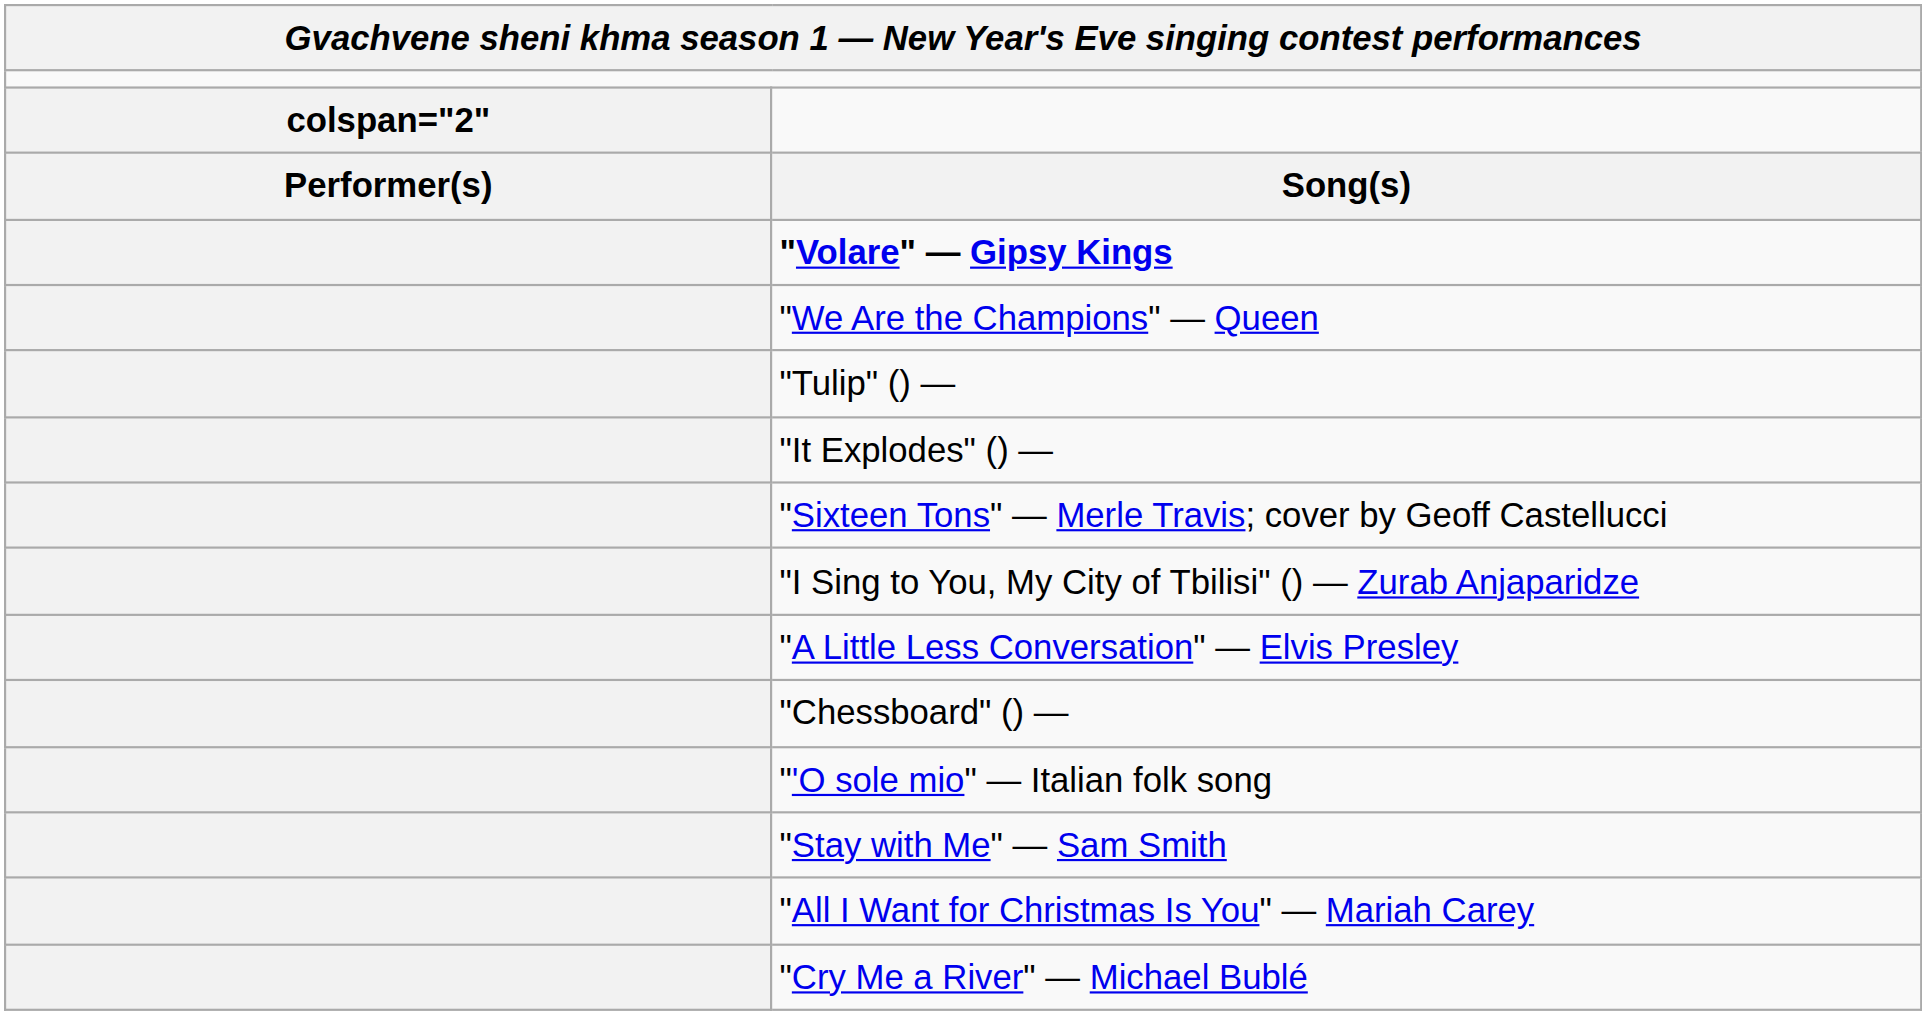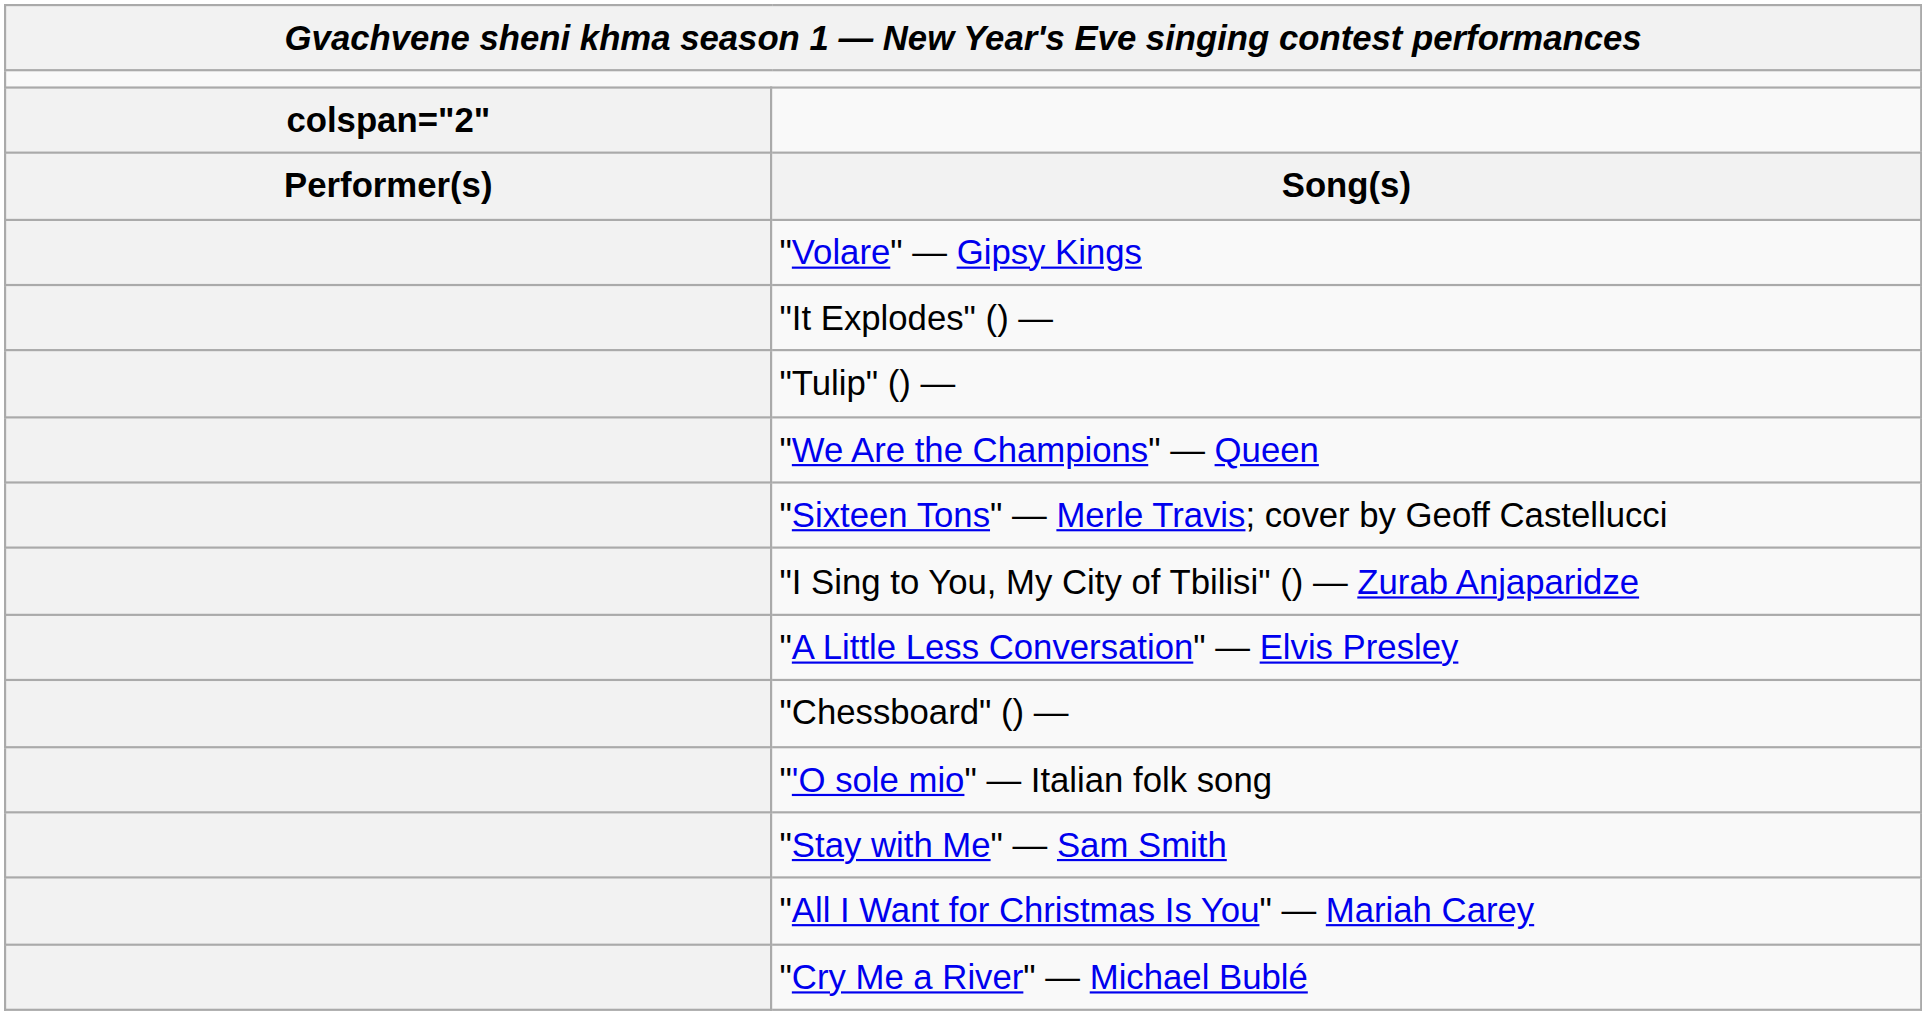(976, 252) bold -> (961, 252) normal
(1049, 318) "We Are the Champions" — Queen -> (916, 318) "It Explodes" () —
(916, 450) "It Explodes" () — -> (1049, 450) "We Are the Champions" — Queen
